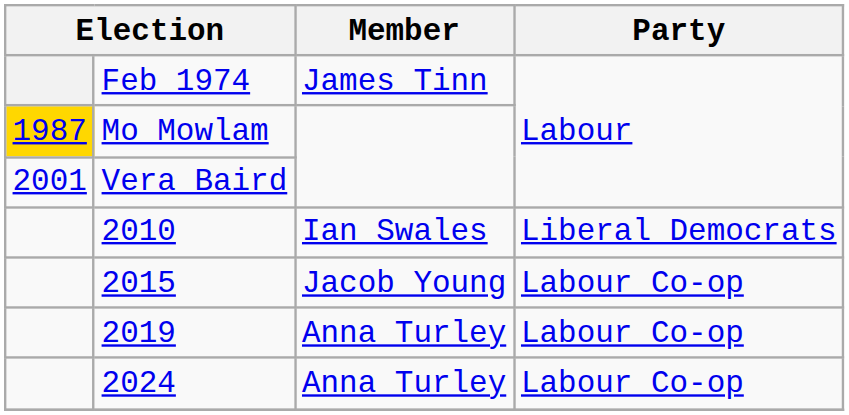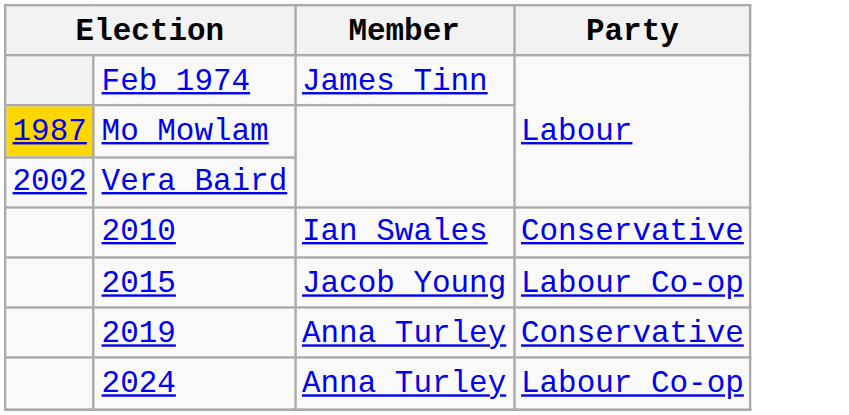(50, 182) 2001 -> (50, 182) 2002
(679, 232) Liberal Democrats -> (632, 232) Conservative
(632, 333) Labour Co-op -> (632, 333) Conservative
